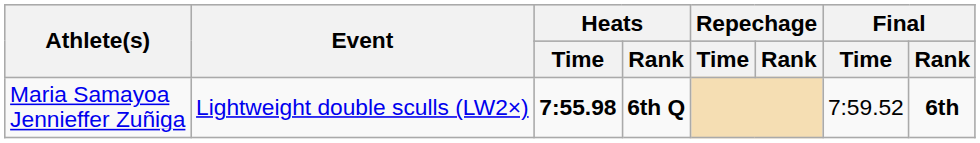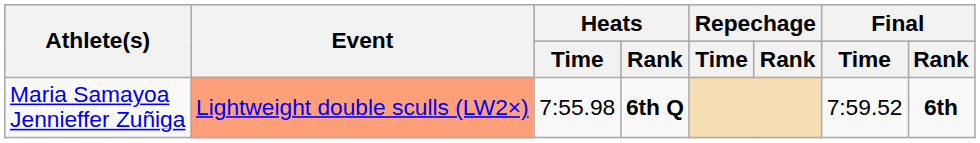(362, 108) no background -> (362, 108) lightsalmon background
(578, 108) bold -> (577, 108) normal
